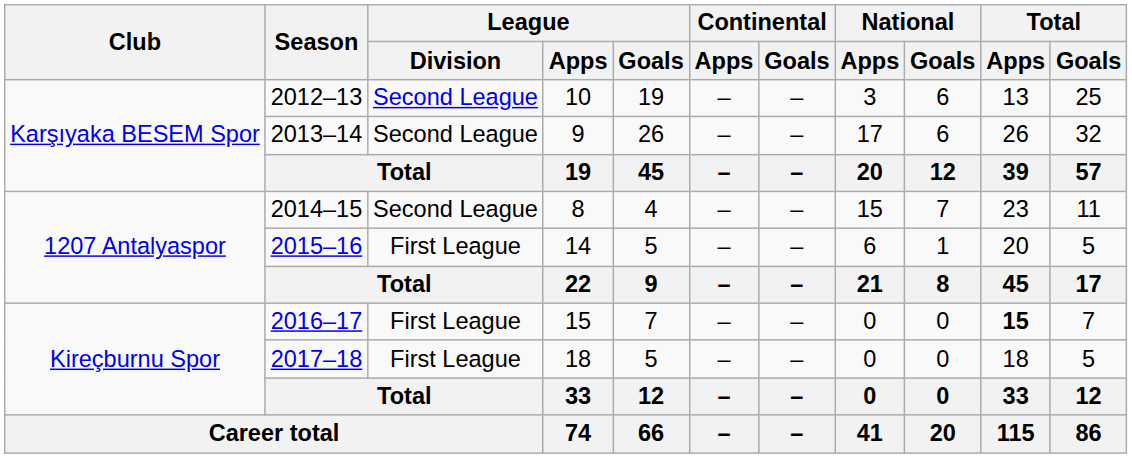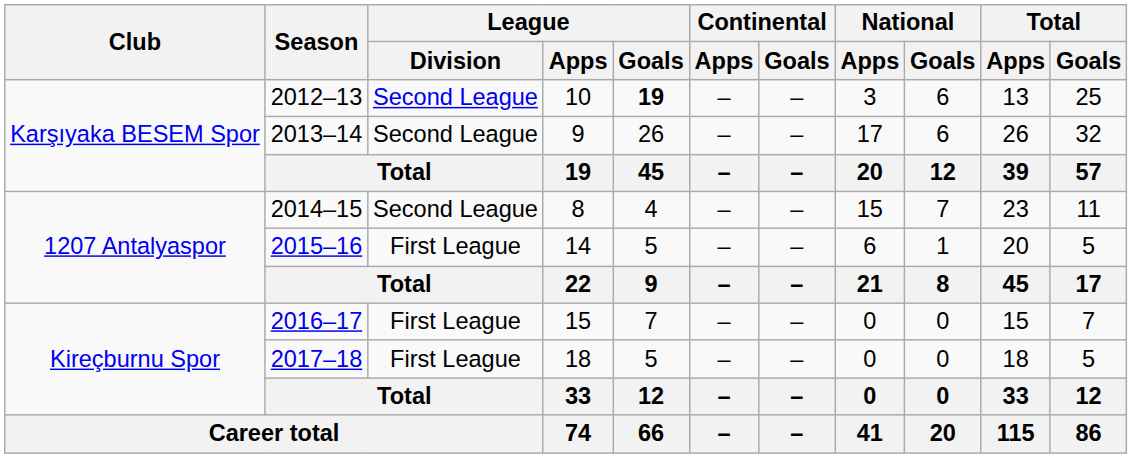(651, 97) normal -> (651, 97) bold
(1016, 321) bold -> (1016, 321) normal
